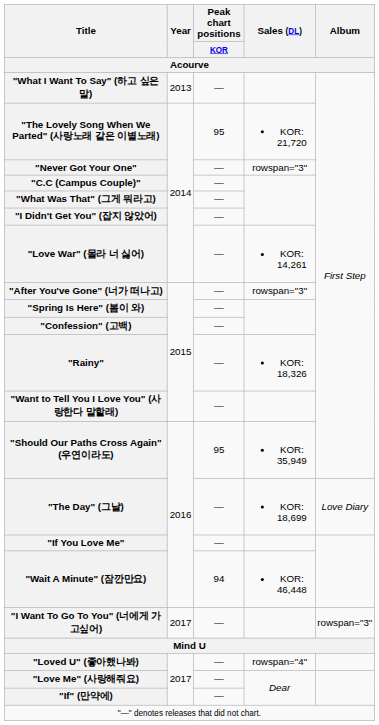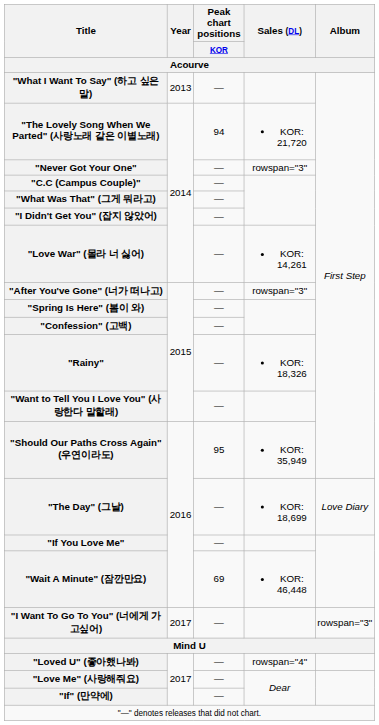(219, 131) 95 -> (219, 131) 94
(219, 579) 94 -> (219, 579) 69
